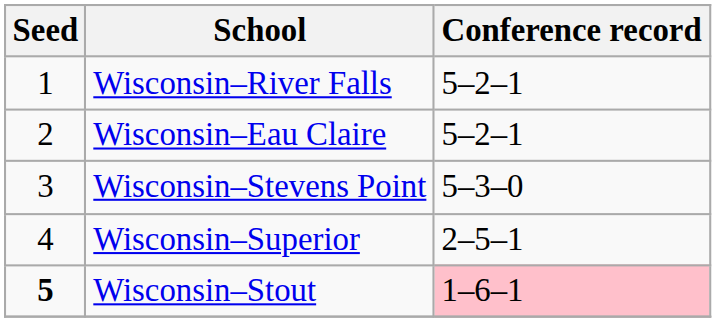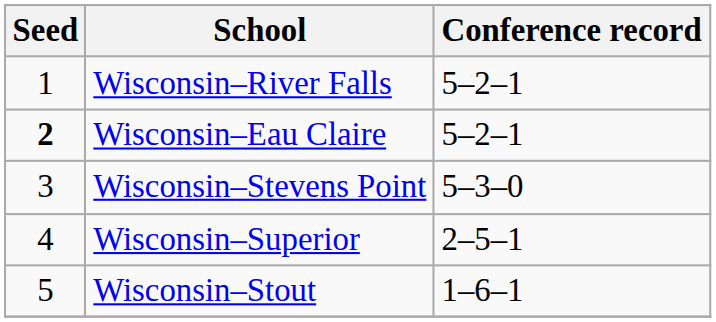(45, 134) normal -> (45, 134) bold
(45, 290) bold -> (45, 290) normal
(482, 290) pink background -> (482, 290) no background
